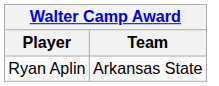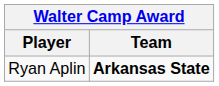(148, 68) normal -> (151, 68) bold
